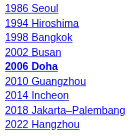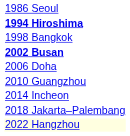(42, 23) normal -> (44, 23) bold
(33, 52) normal -> (34, 52) bold
(31, 67) bold -> (31, 67) normal
(42, 125) no background -> (42, 125) lightyellow background
